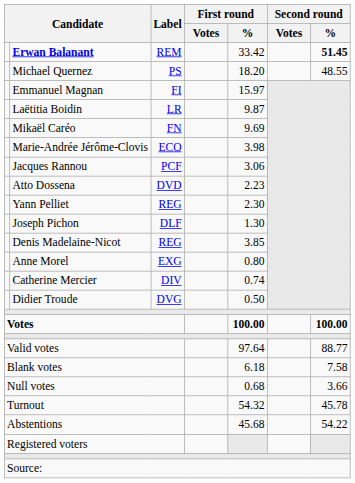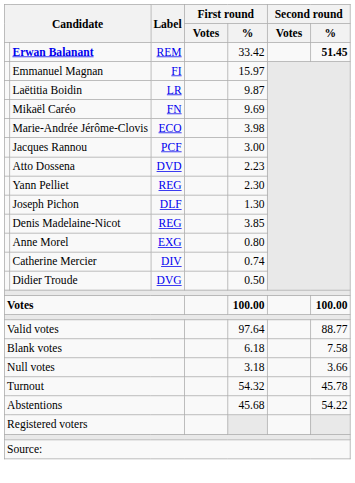- row: (52, 71)
(254, 166) 3.06 -> (254, 147) 3.00
(254, 386) 0.68 -> (254, 367) 3.18
